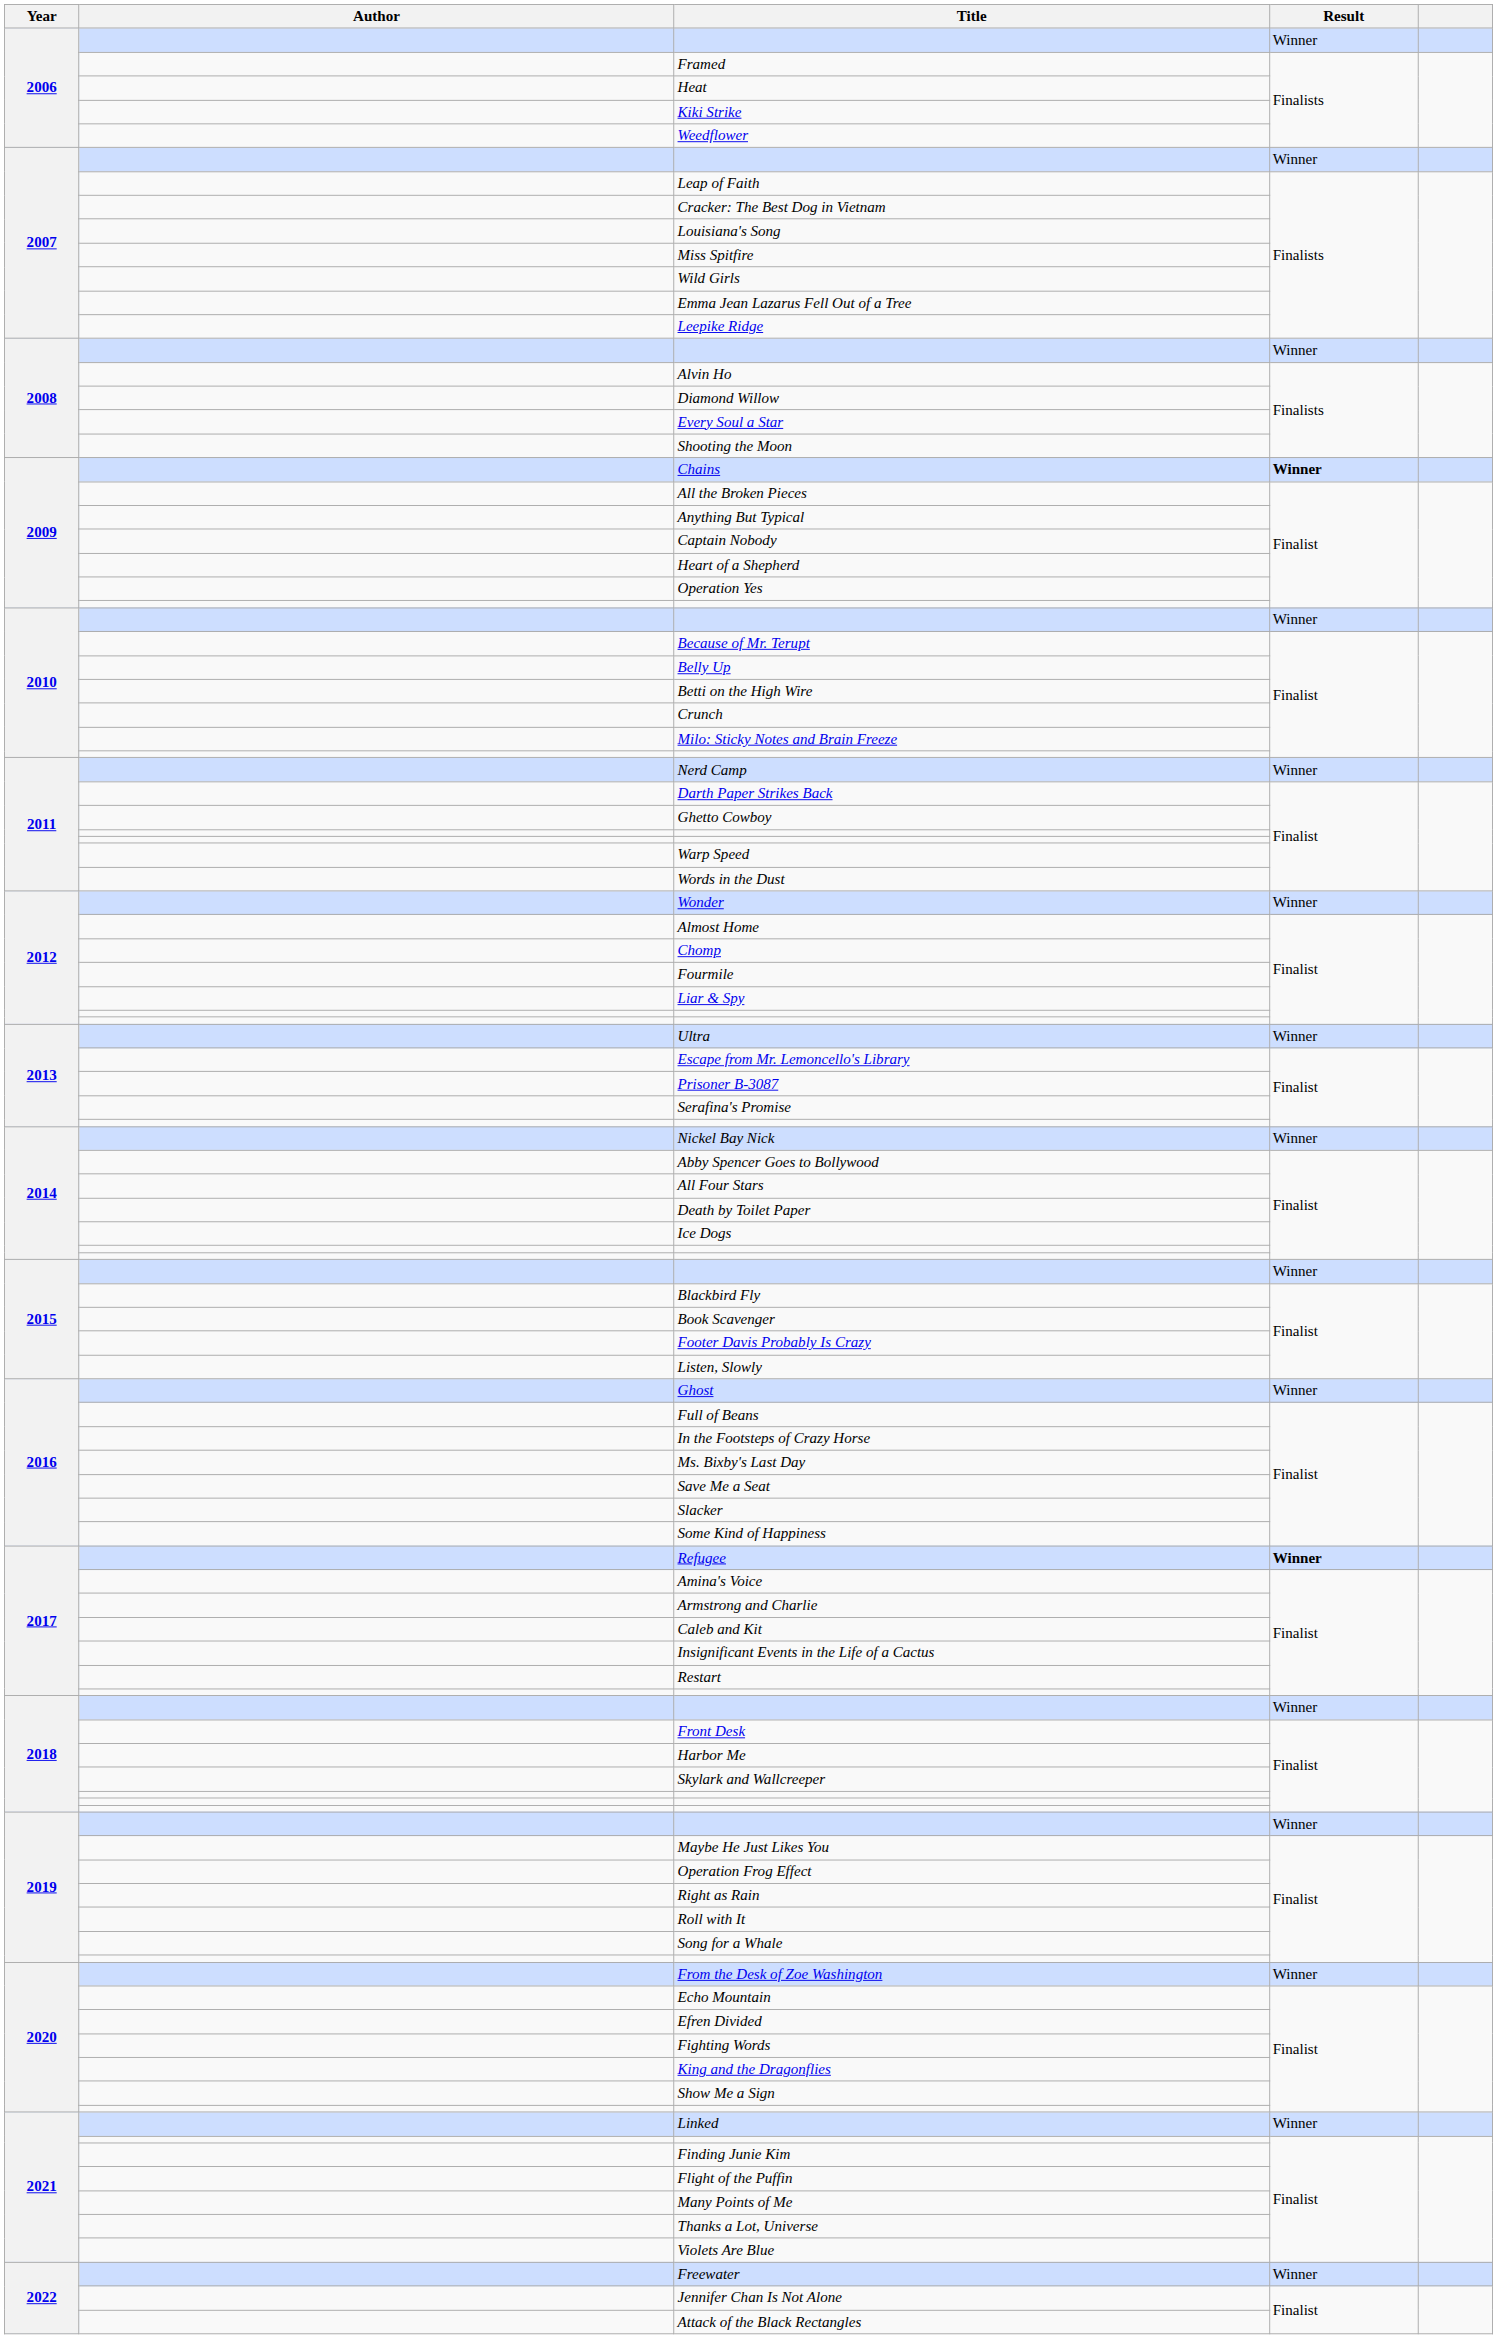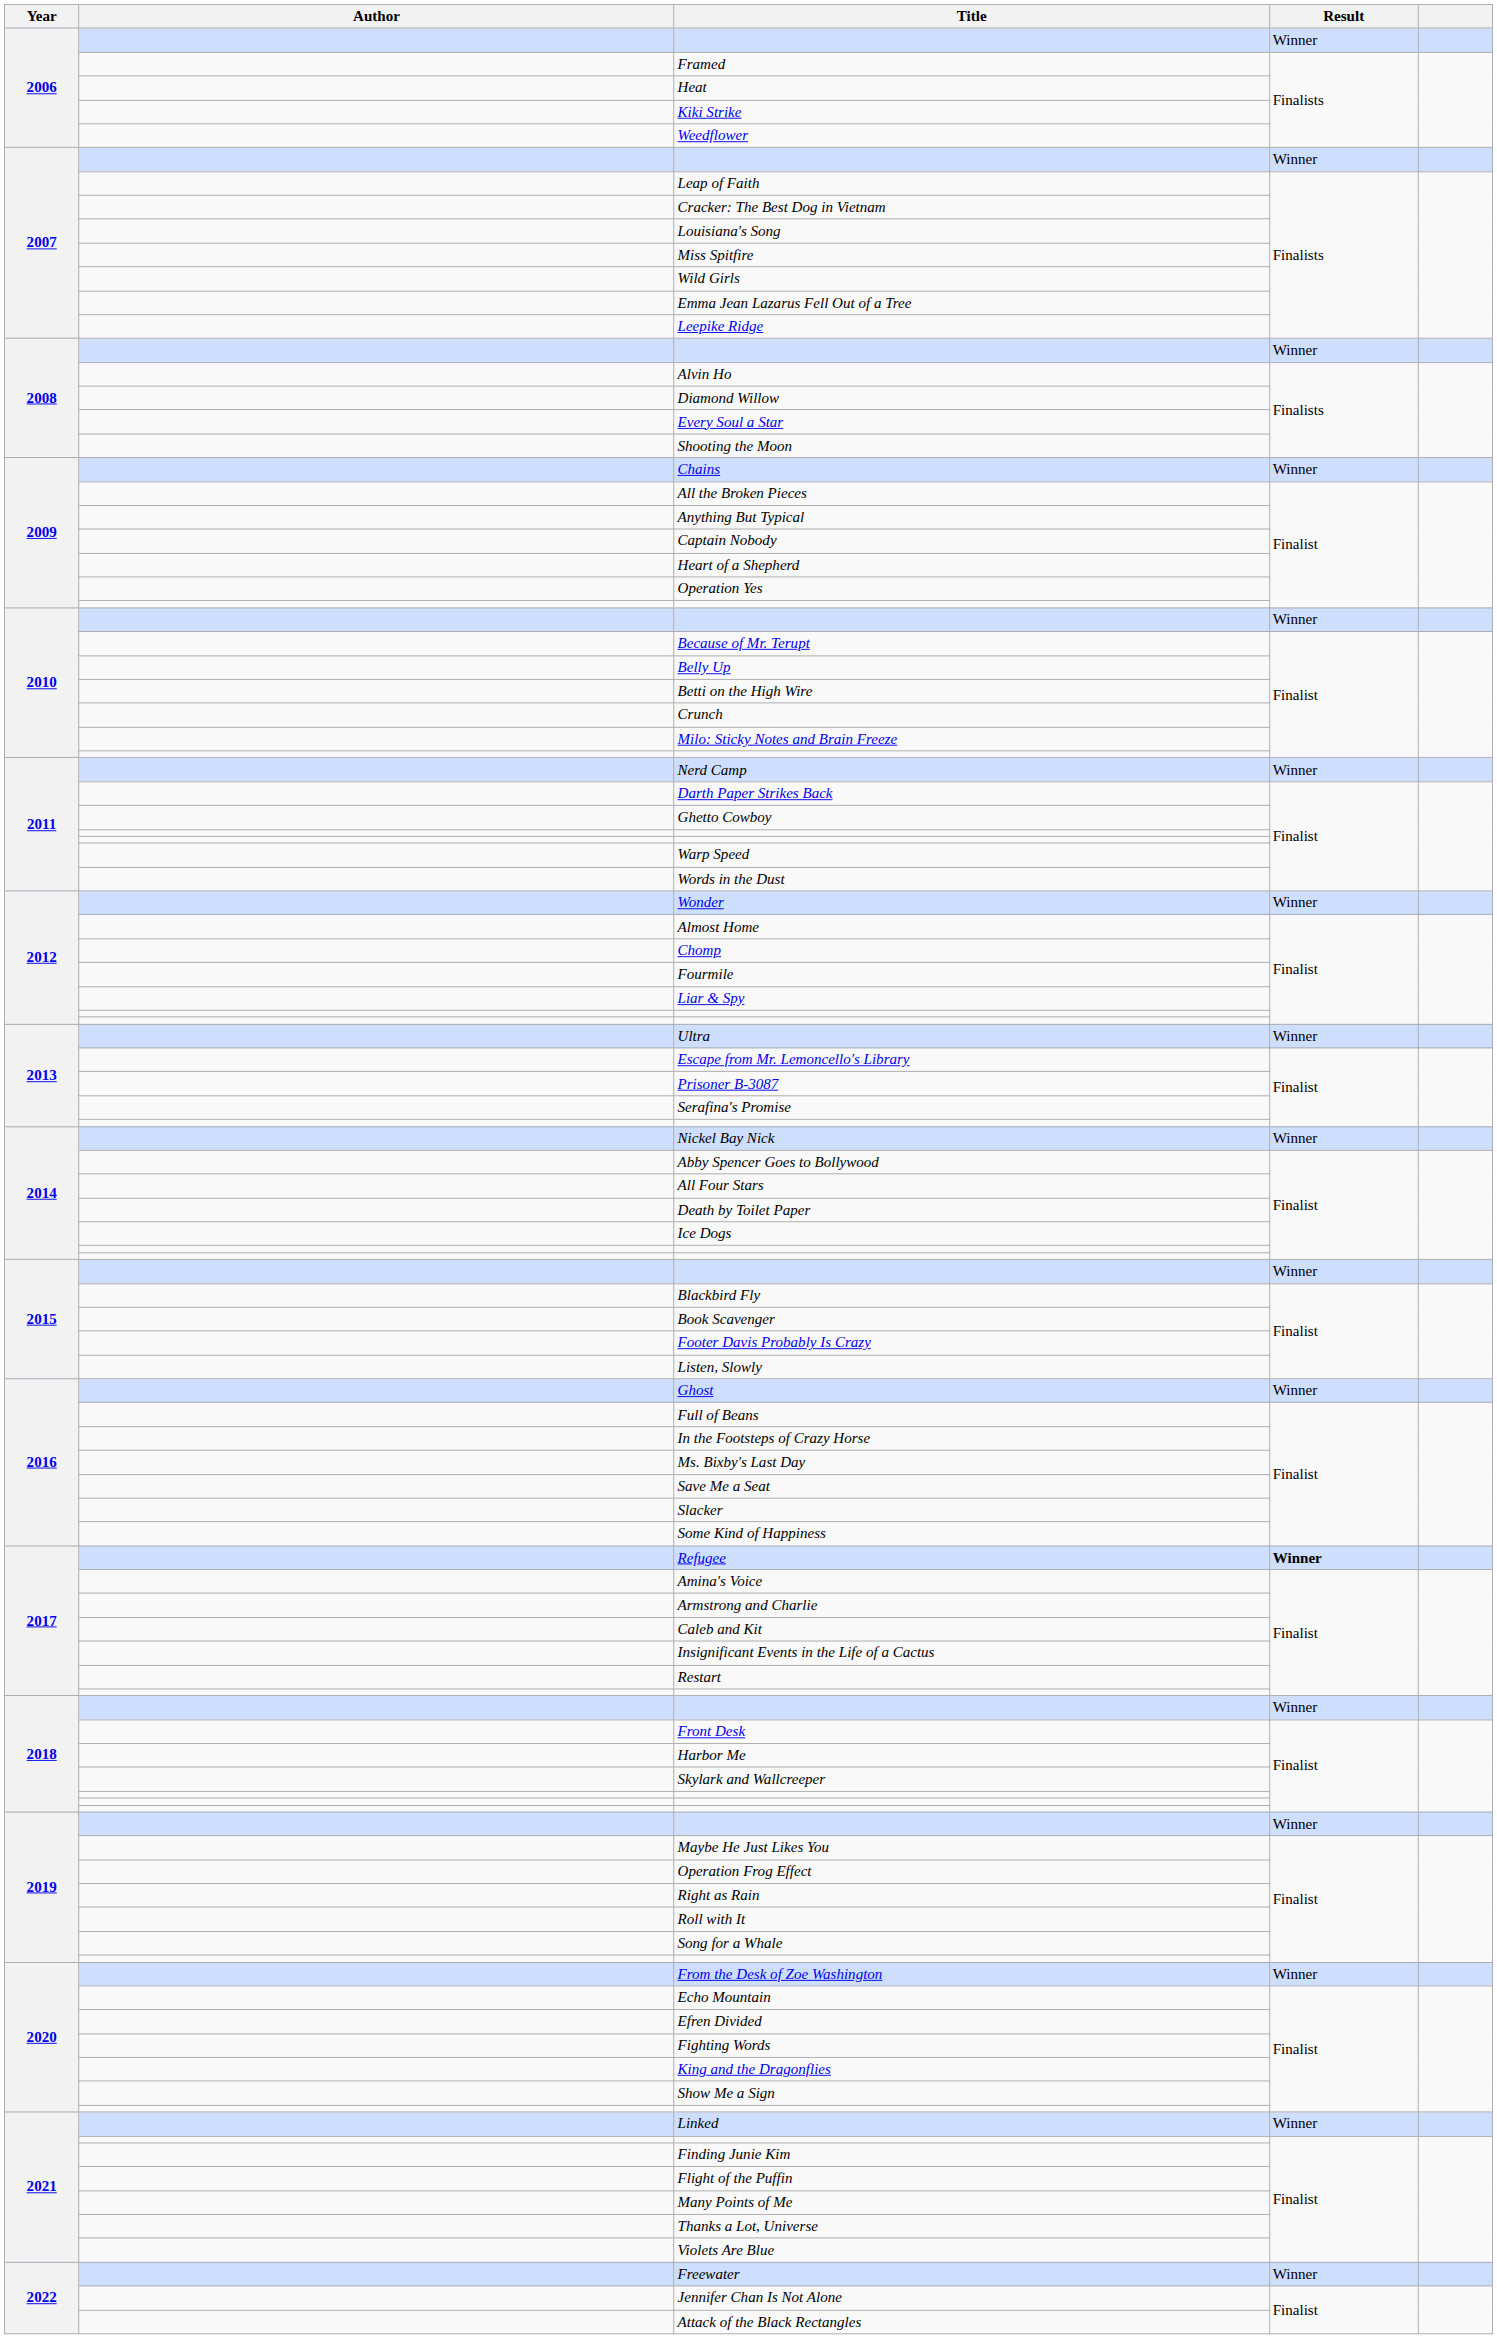(1297, 469) bold -> (1295, 469) normal
